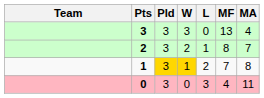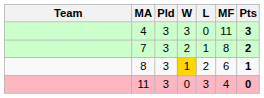columns swapped: (143, 13) <-> (248, 13)
(226, 31) 13 -> (226, 31) 11
(166, 66) gold background -> (166, 66) no background
(226, 66) 7 -> (226, 66) 6
